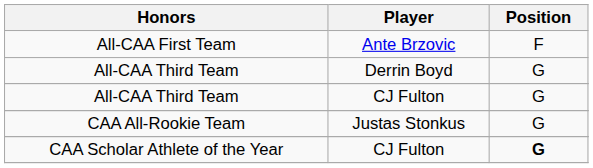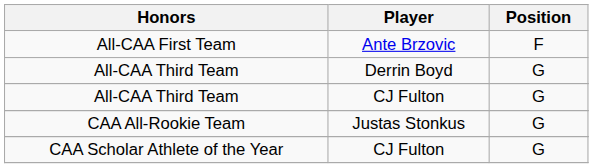(538, 149) bold -> (538, 149) normal
